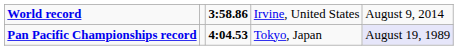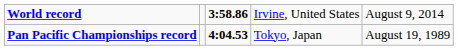(408, 34) lavender background -> (408, 34) no background
